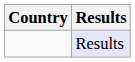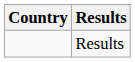(100, 43) lavender background -> (100, 43) no background
